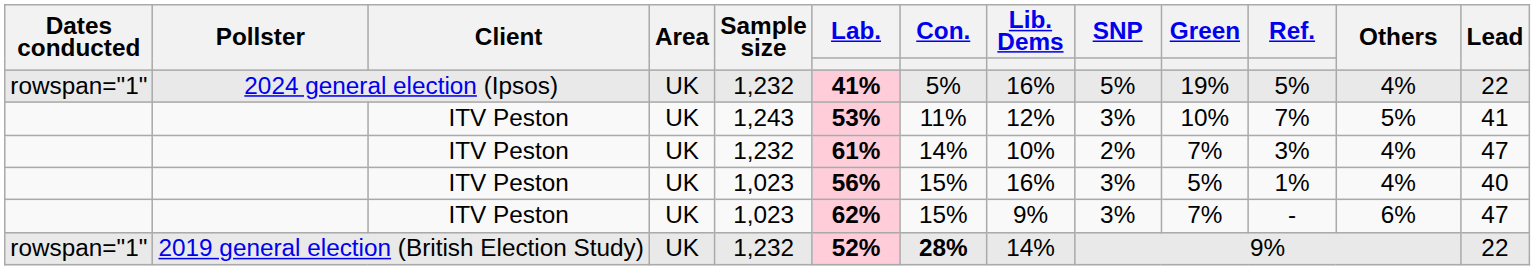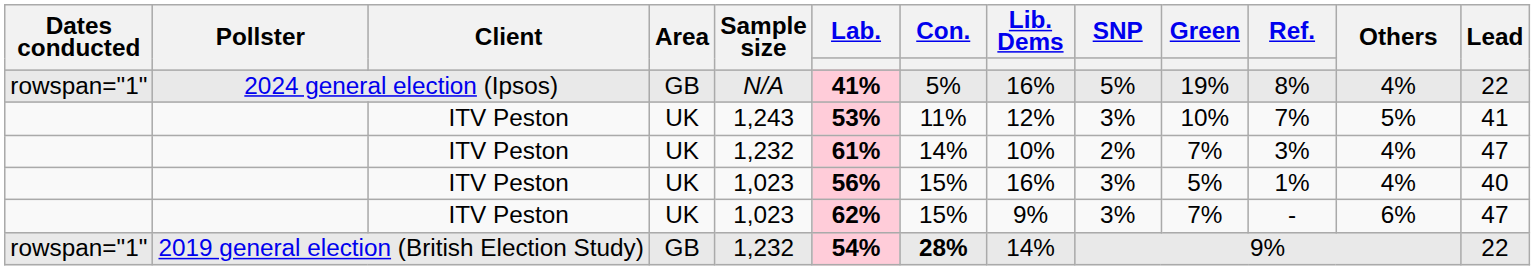(682, 85) UK -> (682, 85) GB
(764, 85) 1,232 -> (764, 85) N/A
(1292, 85) 5% -> (1292, 85) 8%
(682, 248) UK -> (682, 248) GB
(856, 248) 52% -> (856, 248) 54%
